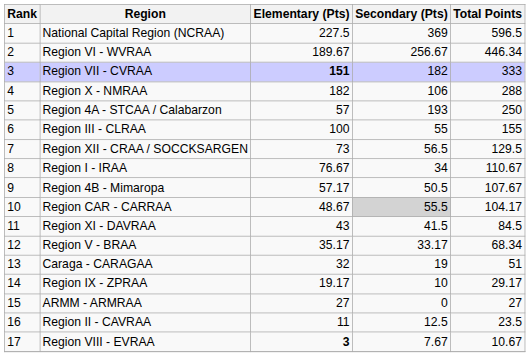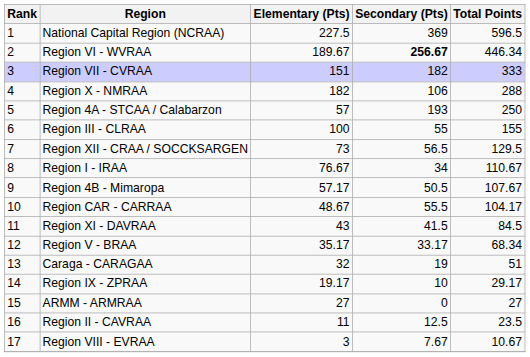(429, 52) normal -> (429, 52) bold
(339, 71) bold -> (339, 71) normal
(436, 206) lightgrey background -> (436, 206) no background
(346, 341) bold -> (346, 341) normal
